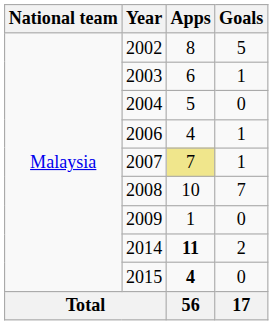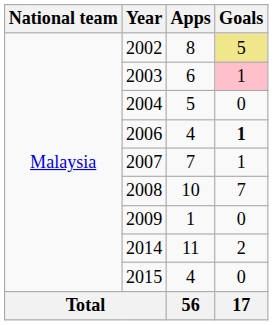(241, 47) no background -> (241, 47) khaki background
(241, 76) no background -> (241, 76) pink background
(241, 133) normal -> (241, 133) bold
(191, 162) khaki background -> (191, 162) no background
(191, 248) bold -> (191, 248) normal
(191, 276) bold -> (191, 276) normal
